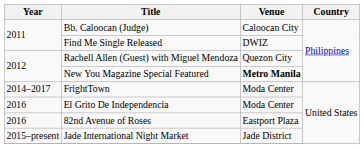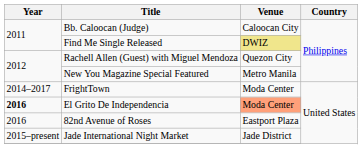(255, 43) no background -> (255, 43) khaki background
(271, 74) bold -> (269, 74) normal
(16, 105) normal -> (16, 105) bold
(268, 105) no background -> (268, 105) lightsalmon background
